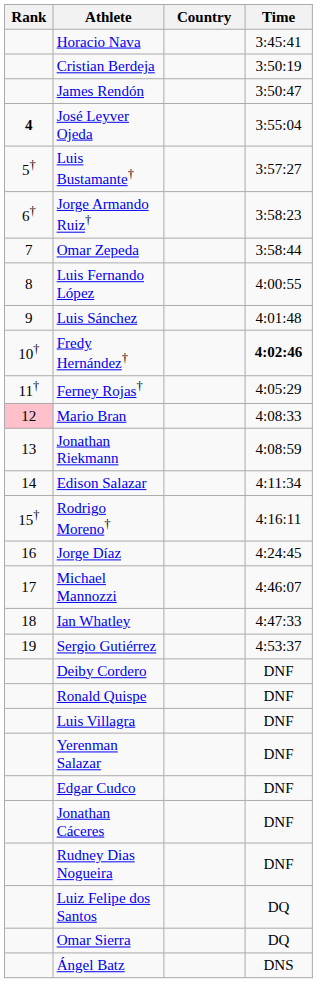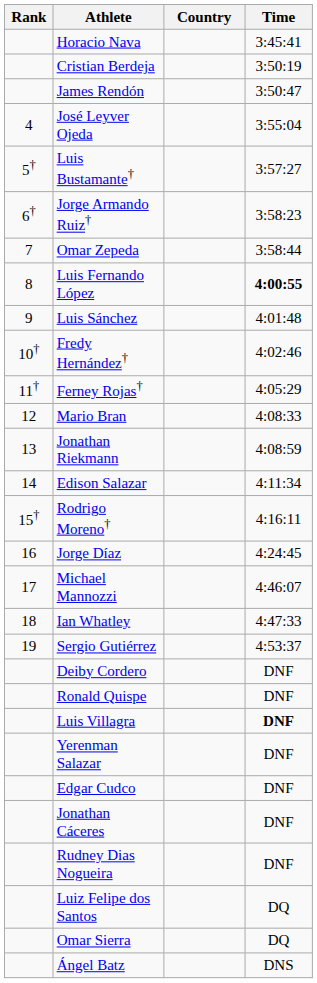(29, 125) bold -> (29, 125) normal
(279, 284) normal -> (279, 284) bold
(279, 352) bold -> (279, 352) normal
(29, 416) pink background -> (29, 416) no background
(279, 720) normal -> (279, 720) bold
